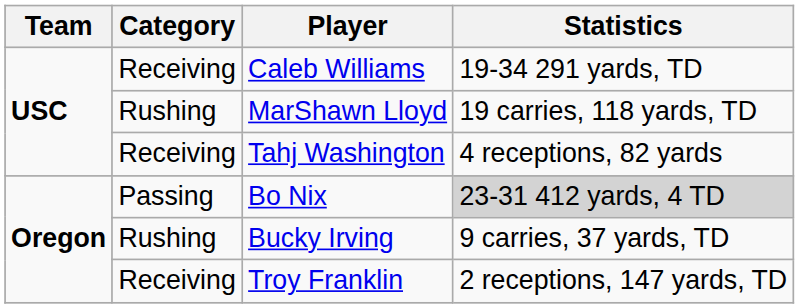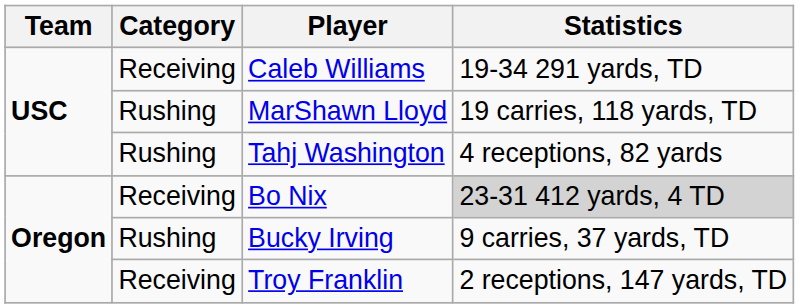(177, 153) Receiving -> (167, 153) Rushing
(166, 195) Passing -> (177, 195) Receiving
